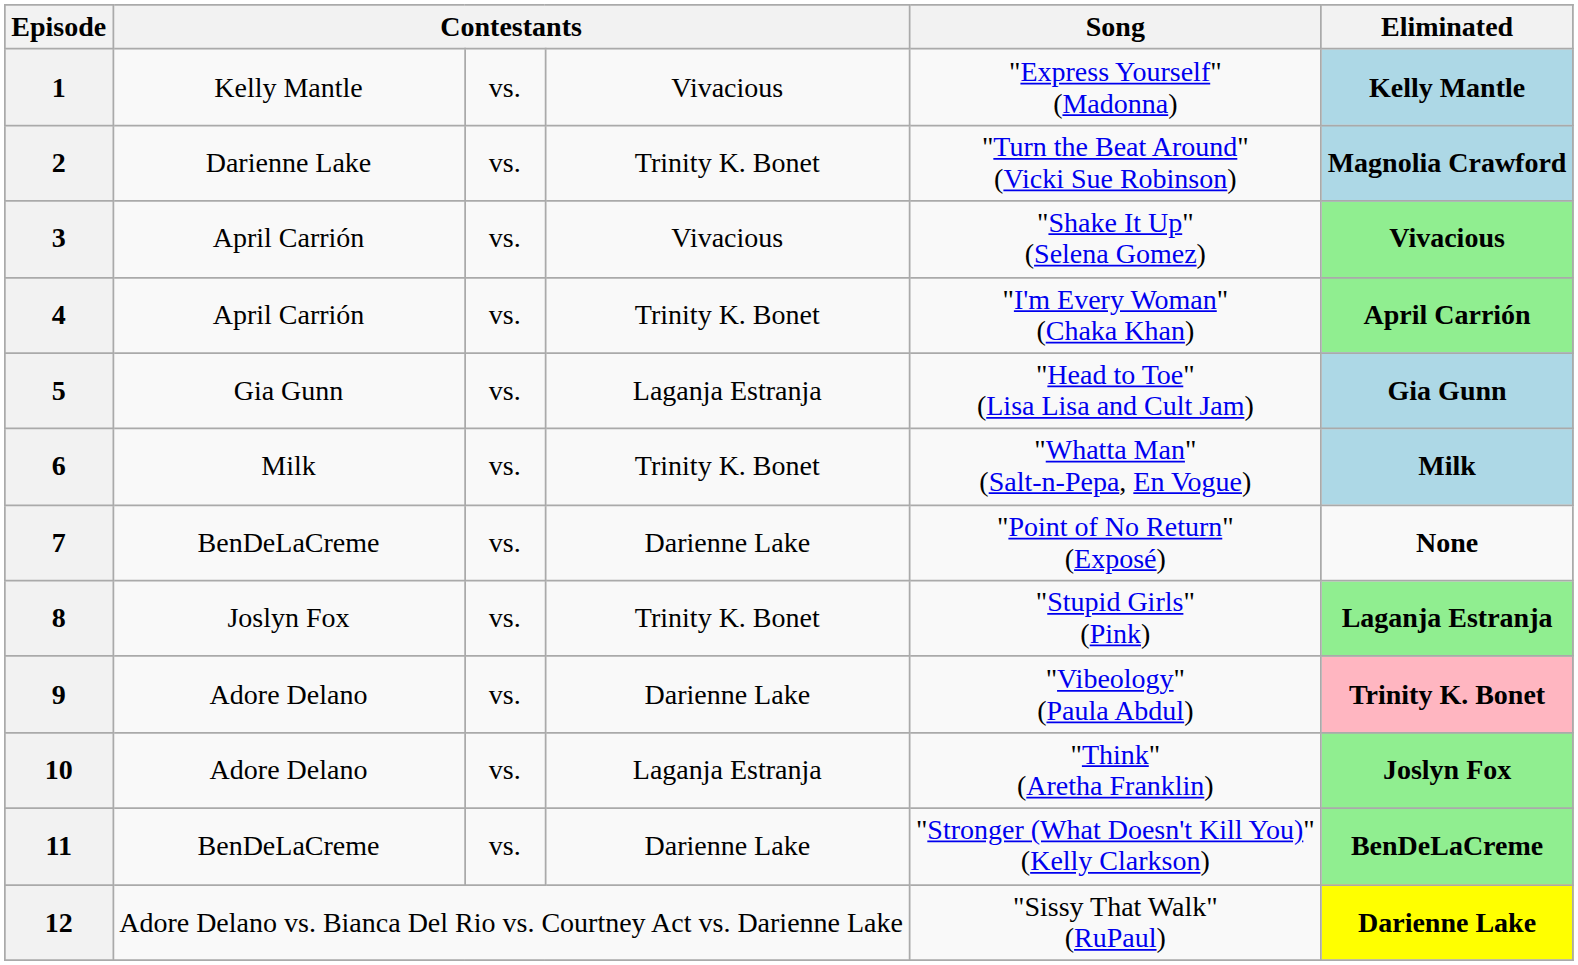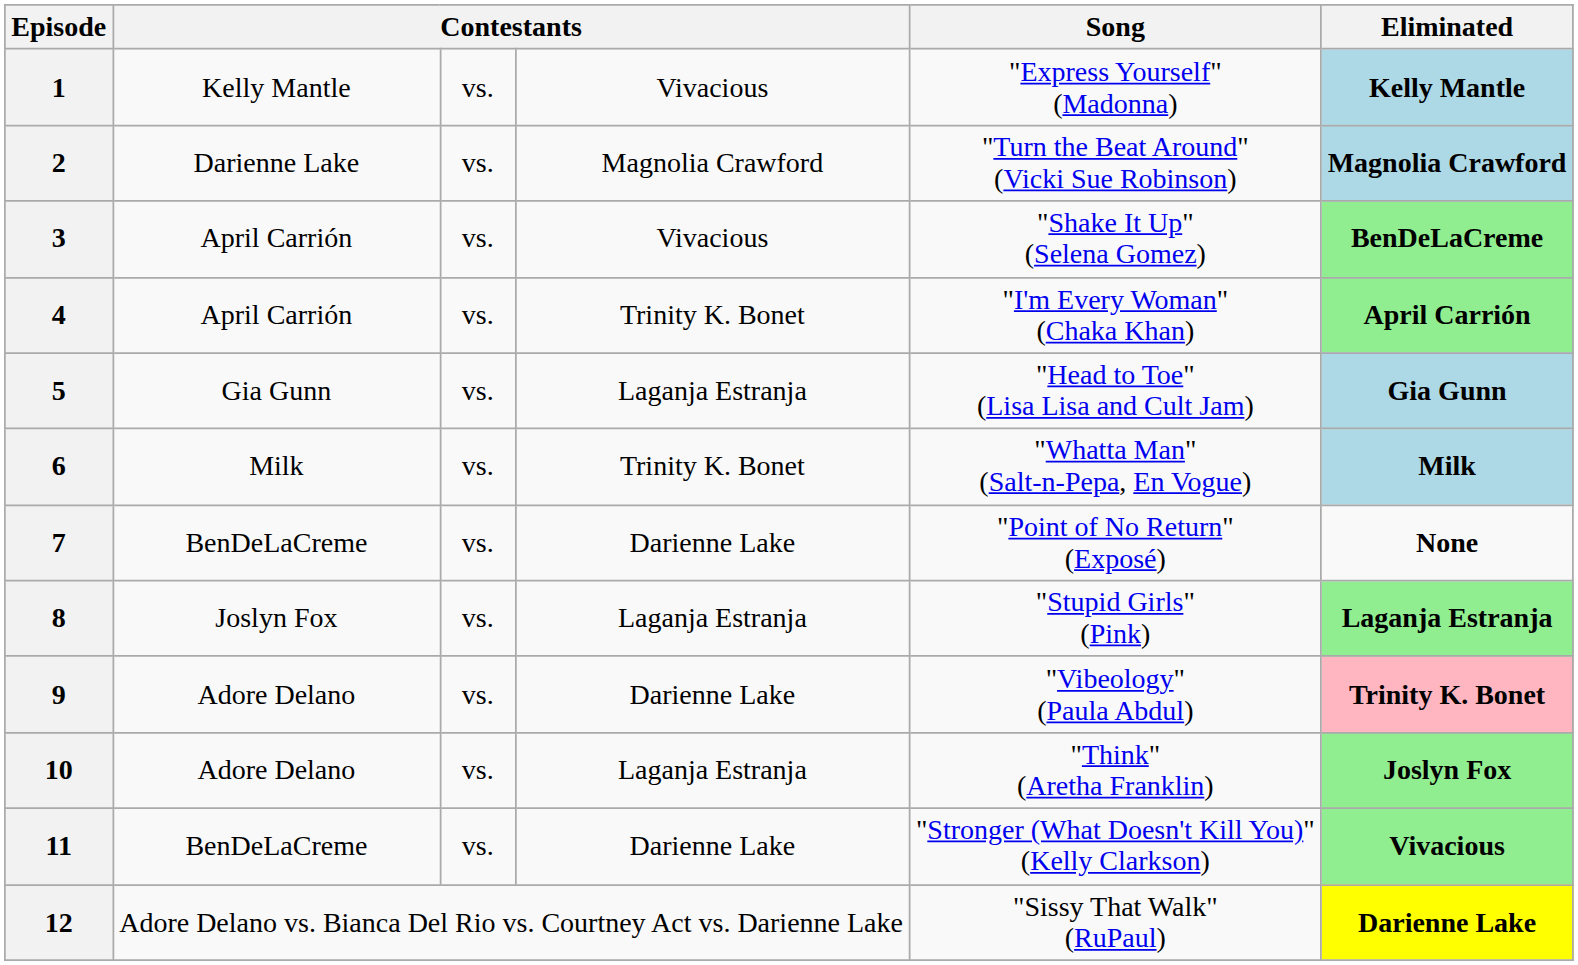(727, 162) Trinity K. Bonet -> (712, 162) Magnolia Crawford
(1447, 238) Vivacious -> (1447, 238) BenDeLaCreme
(727, 618) Trinity K. Bonet -> (712, 618) Laganja Estranja
(1447, 845) BenDeLaCreme -> (1447, 845) Vivacious
